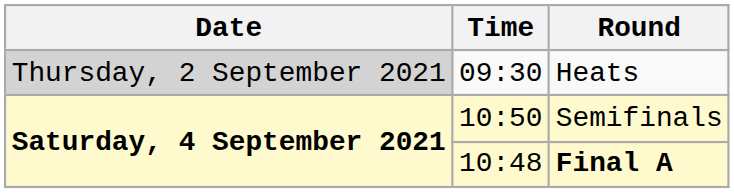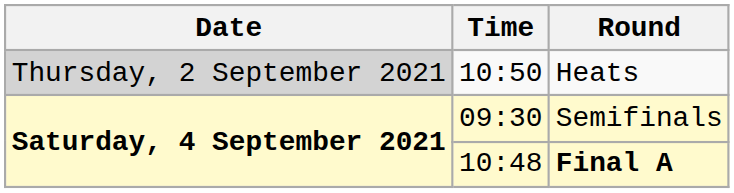(501, 73) 09:30 -> (501, 73) 10:50
(501, 118) 10:50 -> (501, 118) 09:30
